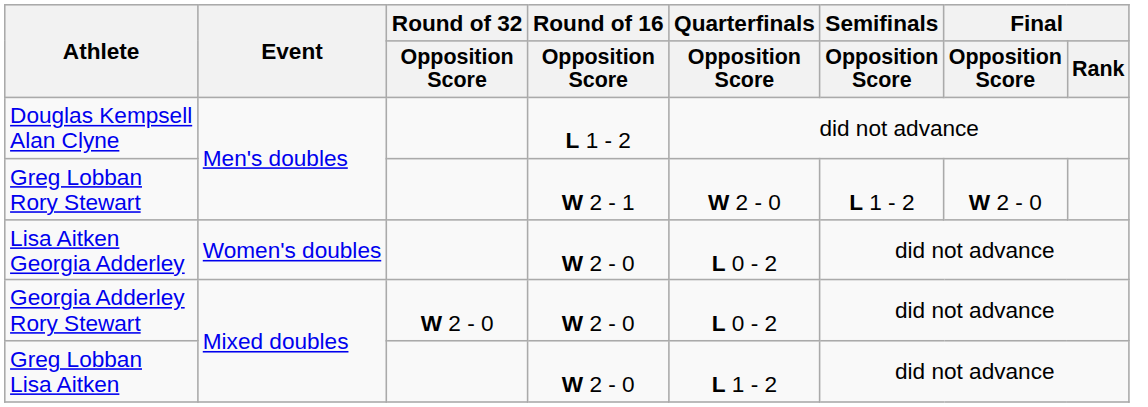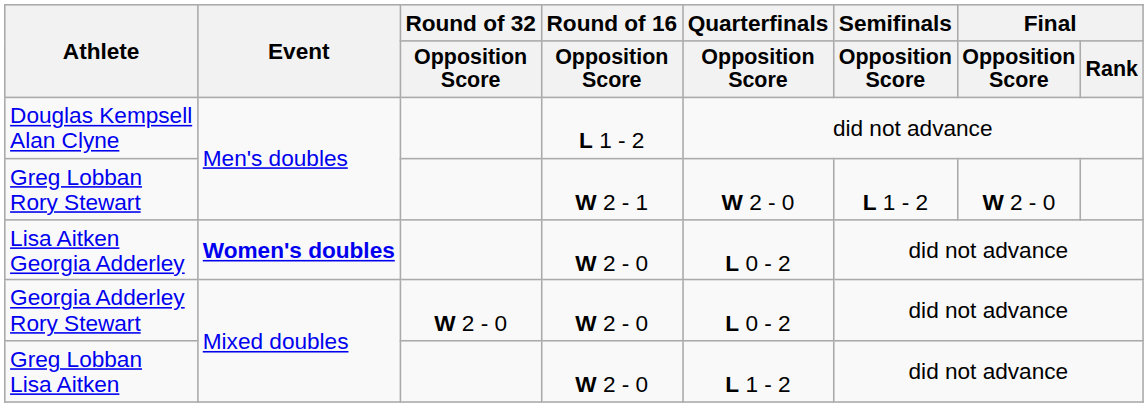(292, 250) normal -> (299, 250) bold
